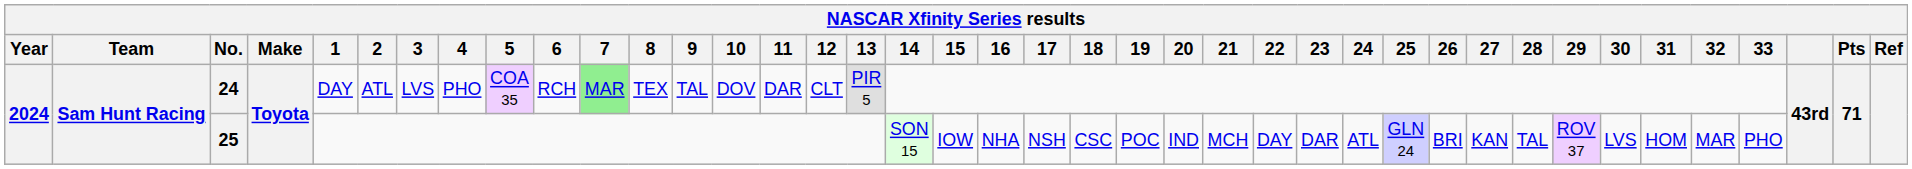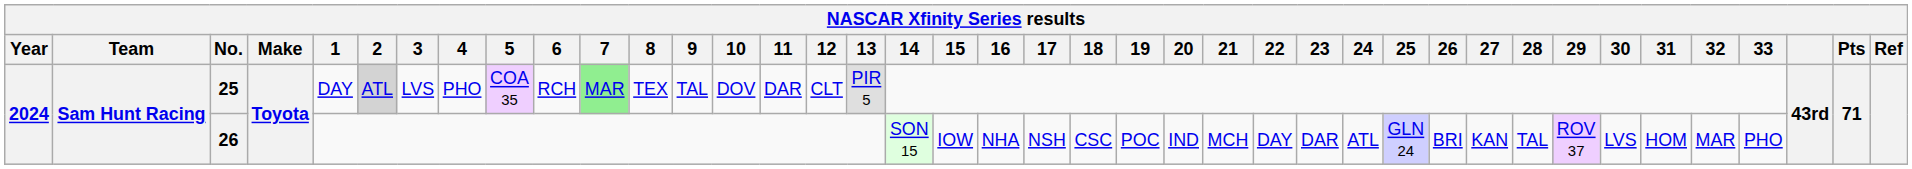(229, 89) 24 -> (229, 89) 25
(377, 89) no background -> (377, 89) lightgrey background
(229, 139) 25 -> (229, 139) 26
